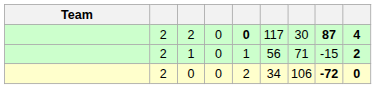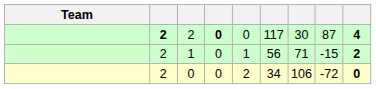(163, 35) normal -> (163, 35) bold
(219, 35) normal -> (219, 35) bold
(246, 35) bold -> (246, 35) normal
(329, 35) bold -> (329, 35) normal
(329, 74) bold -> (329, 74) normal
